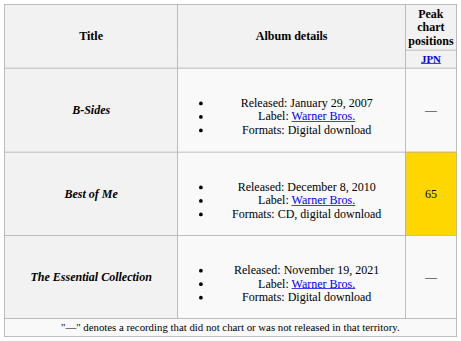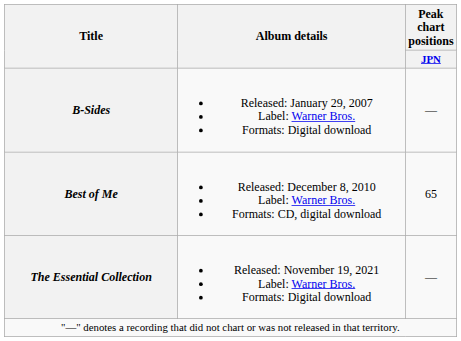(431, 193) gold background -> (431, 193) no background
